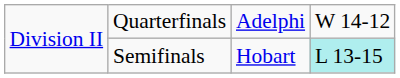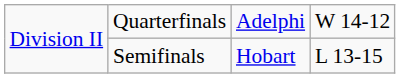(349, 55) paleturquoise background -> (349, 55) no background
